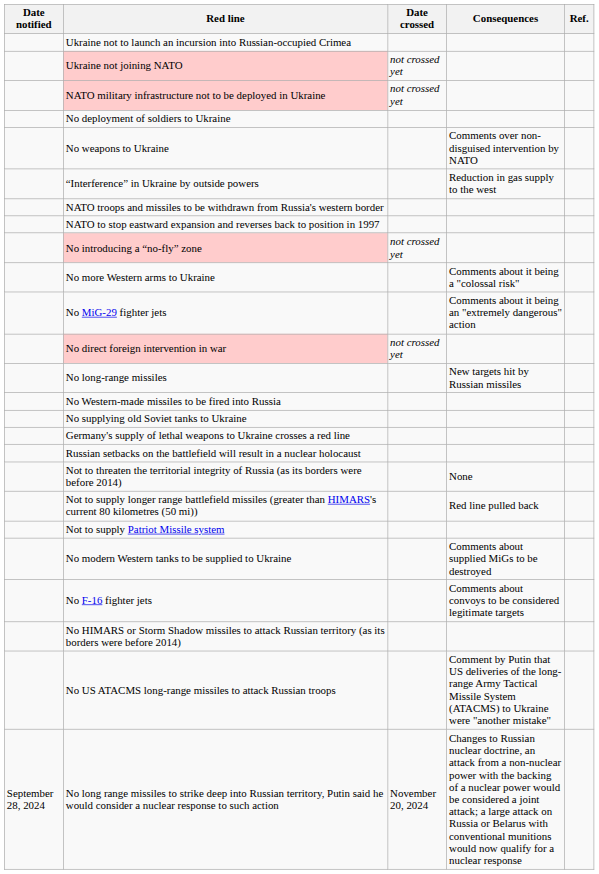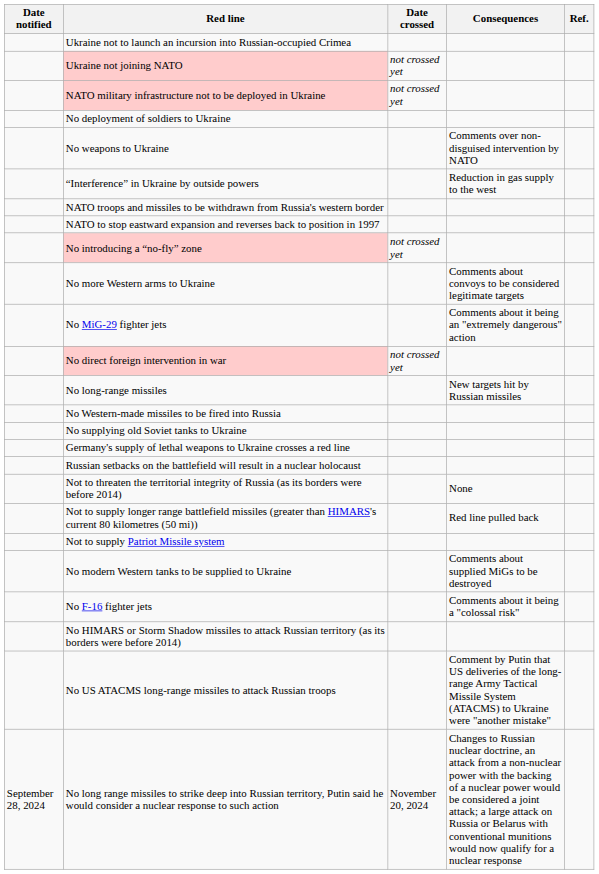(504, 277) Comments about it being a "colossal risk" -> (504, 283) Comments about convoys to be considered legitimate targets
(504, 600) Comments about convoys to be considered legitimate targets -> (504, 606) Comments about it being a "colossal risk"
